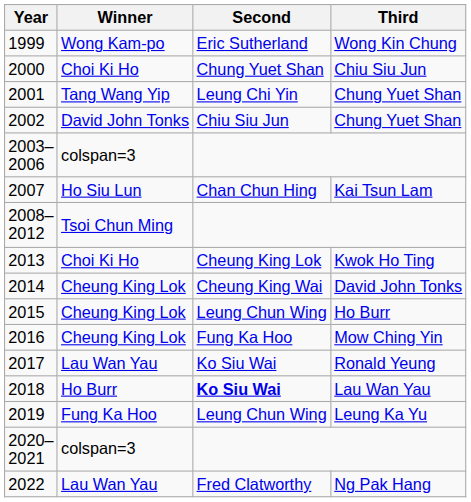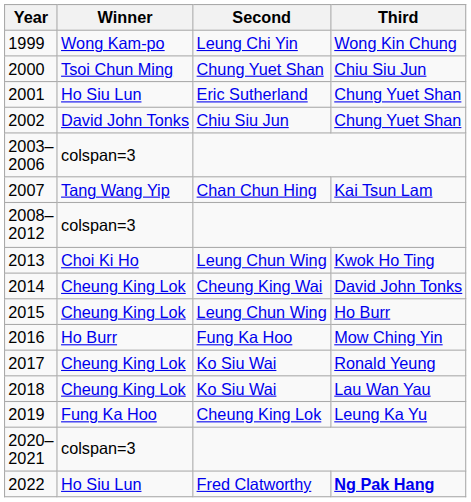(252, 43) Eric Sutherland -> (247, 43) Leung Chi Yin
(100, 69) Choi Ki Ho -> (117, 69) Tsoi Chun Ming
(115, 95) Tang Wang Yip -> (101, 95) Ho Siu Lun
(247, 95) Leung Chi Yin -> (252, 95) Eric Sutherland
(101, 190) Ho Siu Lun -> (115, 190) Tang Wang Yip
(117, 225) Tsoi Chun Ming -> (98, 225) colspan=3
(259, 260) Cheung King Lok -> (262, 260) Leung Chun Wing
(123, 337) Cheung King Lok -> (89, 337) Ho Burr
(109, 363) Lau Wan Yau -> (123, 363) Cheung King Lok
(89, 389) Ho Burr -> (123, 389) Cheung King Lok
(239, 389) bold -> (236, 389) normal
(262, 414) Leung Chun Wing -> (259, 414) Cheung King Lok
(109, 484) Lau Wan Yau -> (101, 484) Ho Siu Lun
(383, 484) normal -> (384, 484) bold
